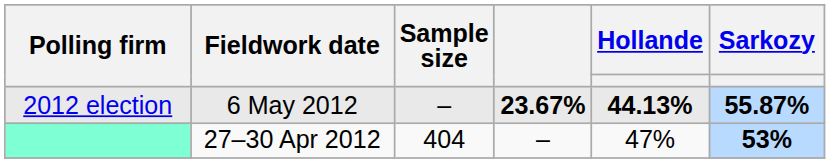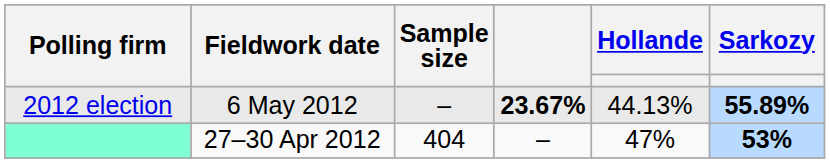(650, 105) bold -> (650, 105) normal
(767, 105) 55.87% -> (767, 105) 55.89%
